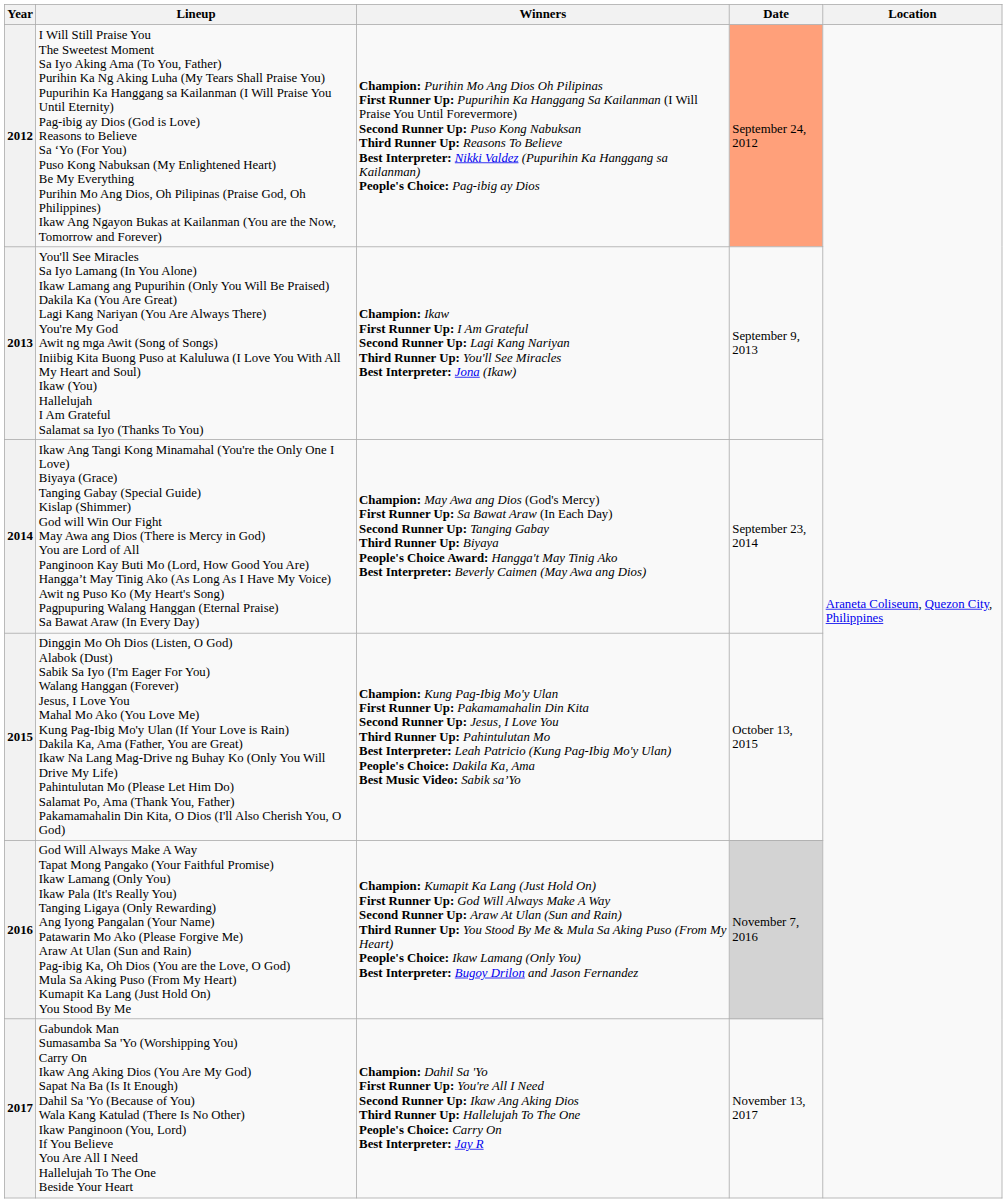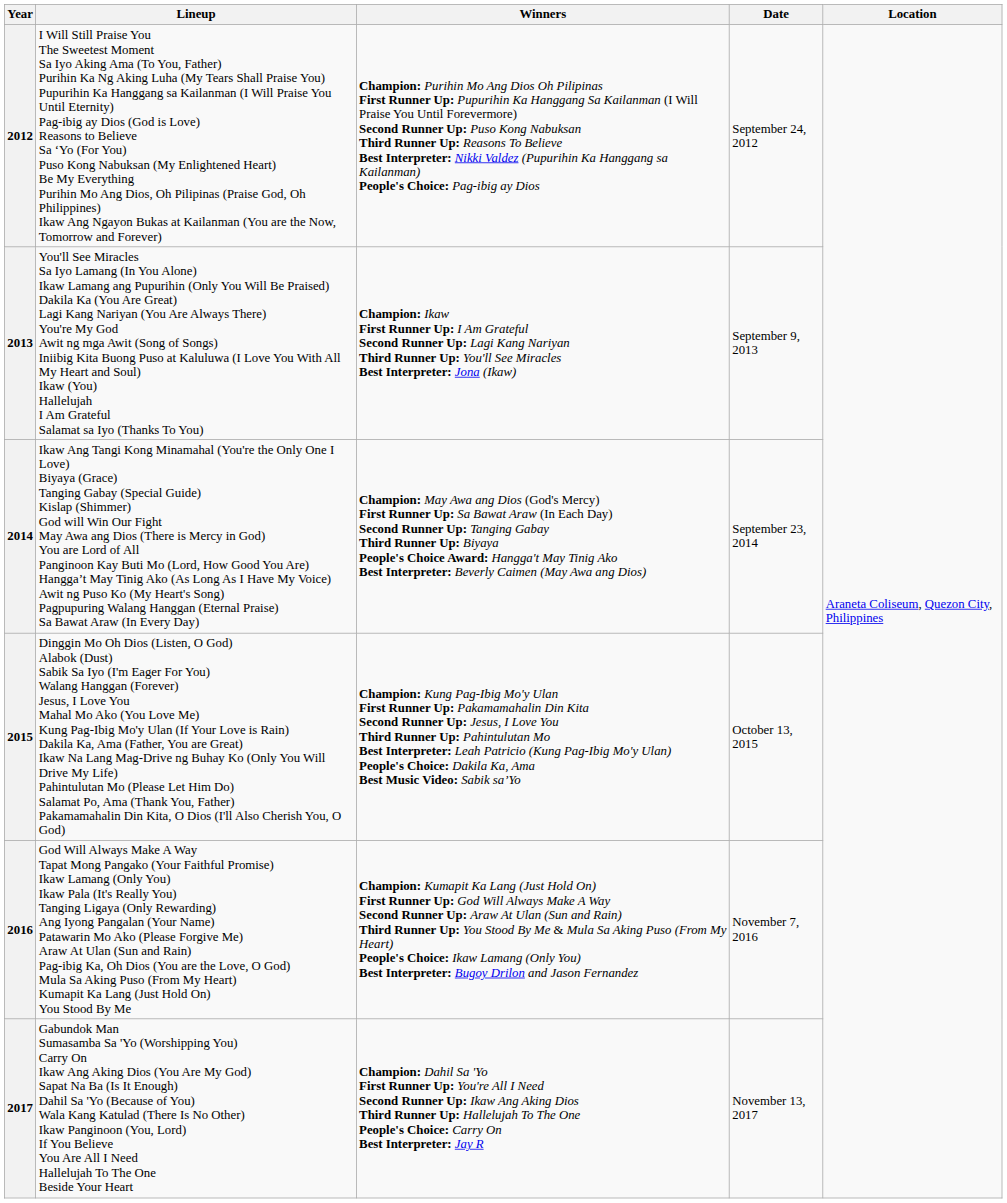(769, 135) lightsalmon background -> (769, 135) no background
(766, 929) lightgrey background -> (766, 929) no background
